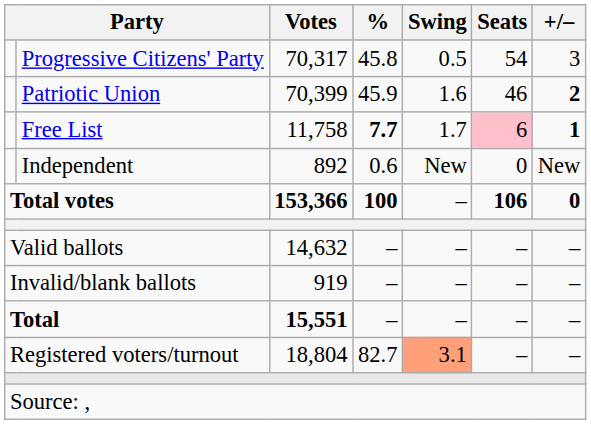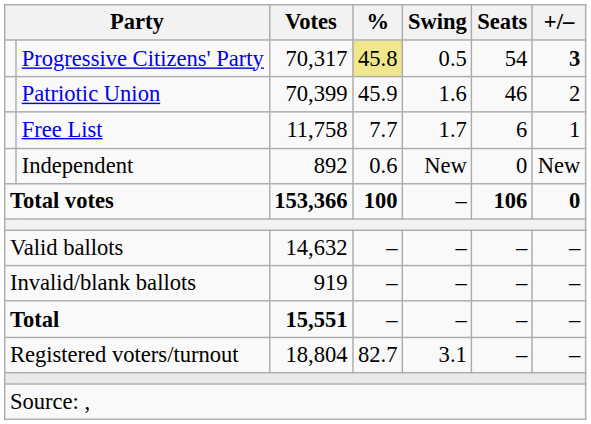(378, 58) no background -> (378, 58) khaki background
(575, 58) normal -> (575, 58) bold
(575, 93) bold -> (575, 93) normal
(383, 129) bold -> (383, 129) normal
(522, 129) pink background -> (522, 129) no background
(575, 129) bold -> (575, 129) normal
(453, 354) lightsalmon background -> (453, 354) no background
